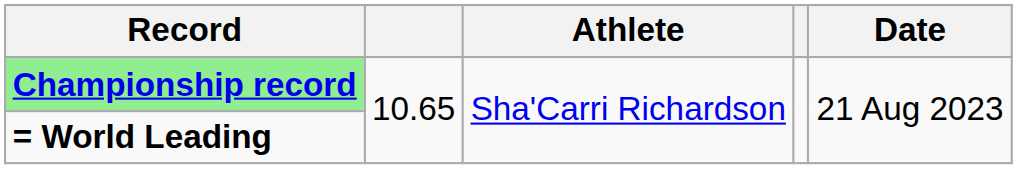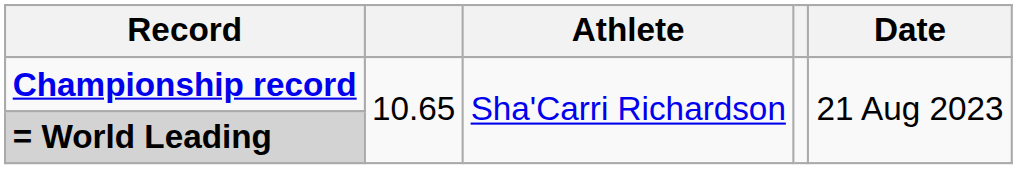(185, 83) lightgreen background -> (185, 83) no background
(142, 136) no background -> (142, 136) lightgrey background
